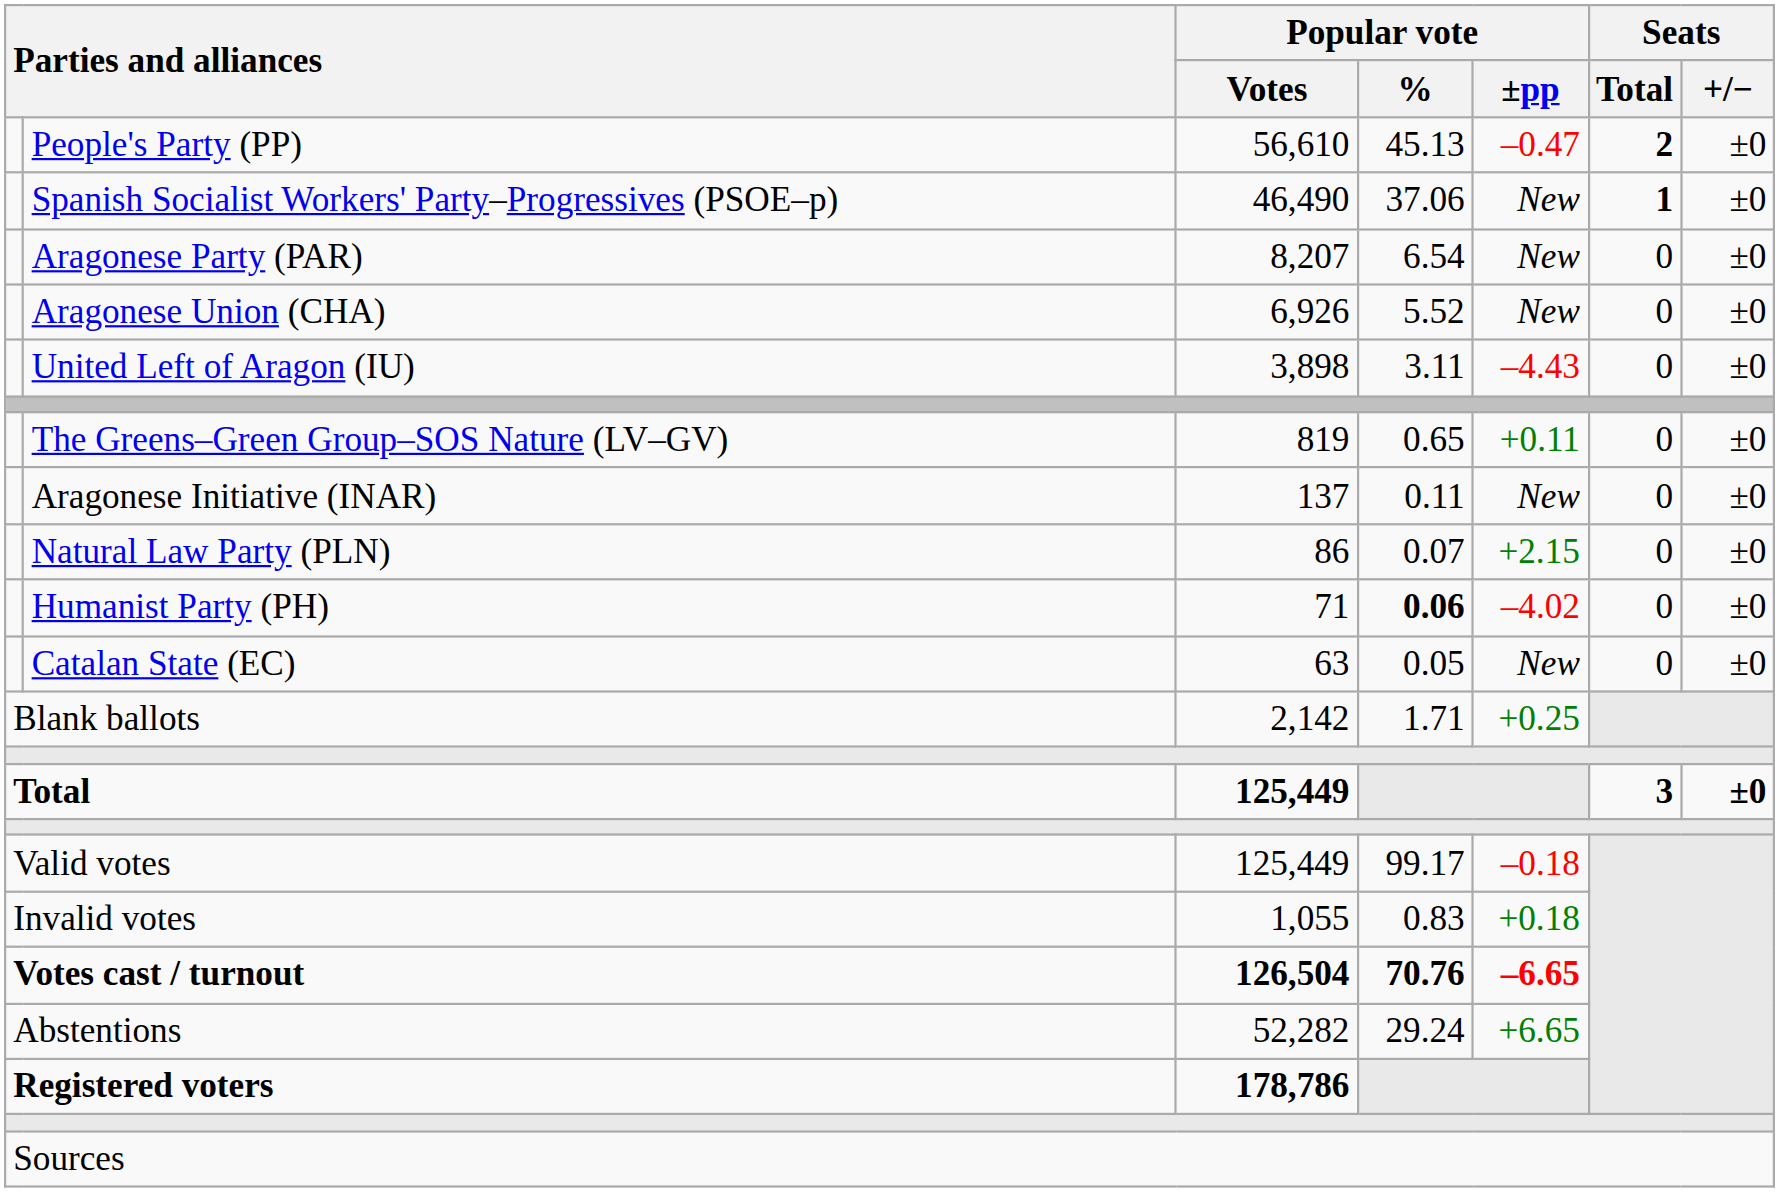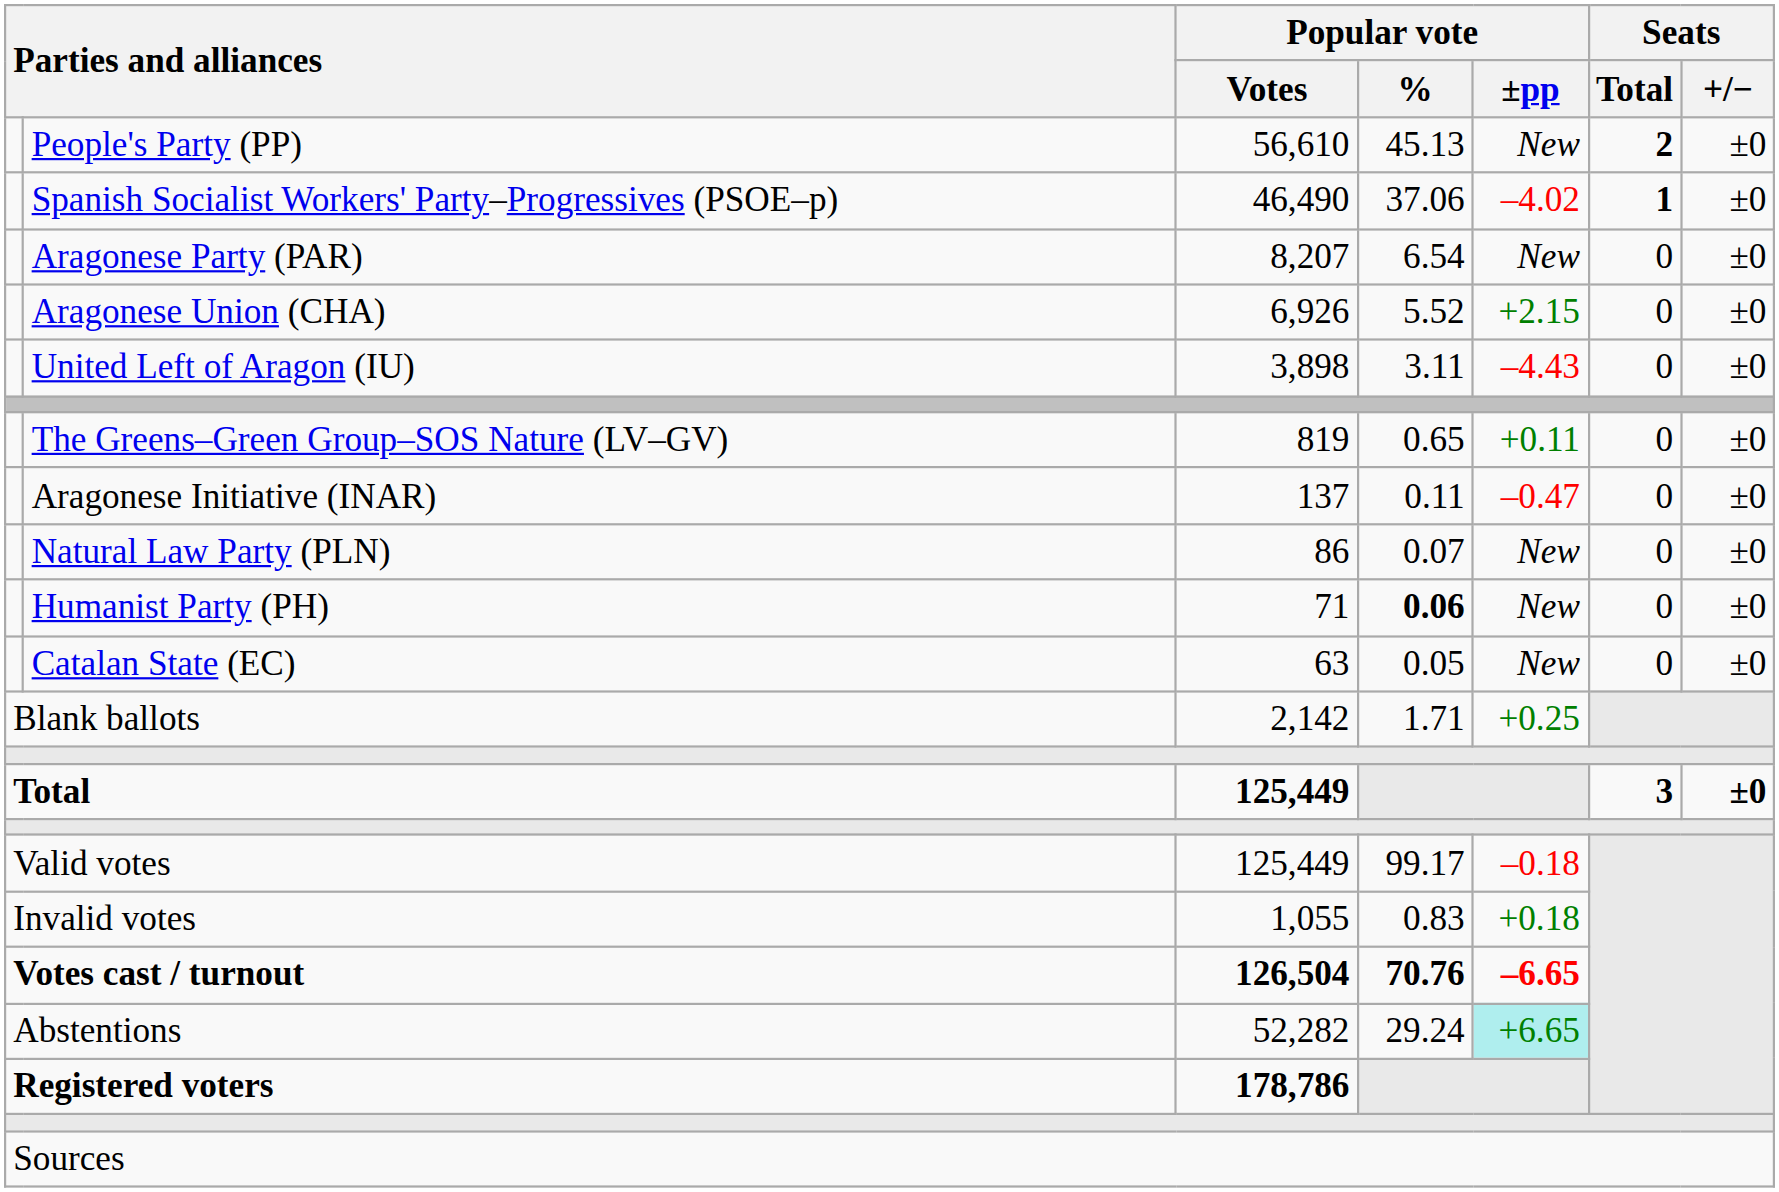(1540, 144) –0.47 -> (1549, 144) New
(1549, 199) New -> (1540, 199) –4.02
(1549, 311) New -> (1539, 311) +2.15
(1549, 495) New -> (1540, 495) –0.47
(1539, 551) +2.15 -> (1549, 551) New
(1540, 606) –4.02 -> (1549, 606) New
(1539, 1030) no background -> (1539, 1030) paleturquoise background
